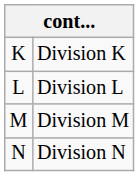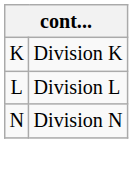- row: (83, 120)
